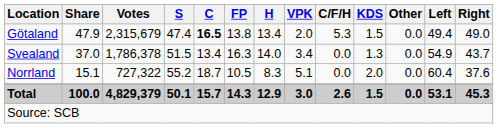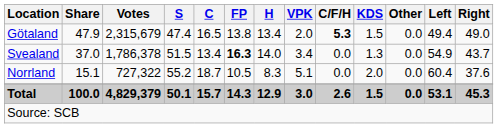(209, 34) bold -> (209, 34) normal
(342, 34) normal -> (342, 34) bold
(239, 53) normal -> (239, 53) bold
